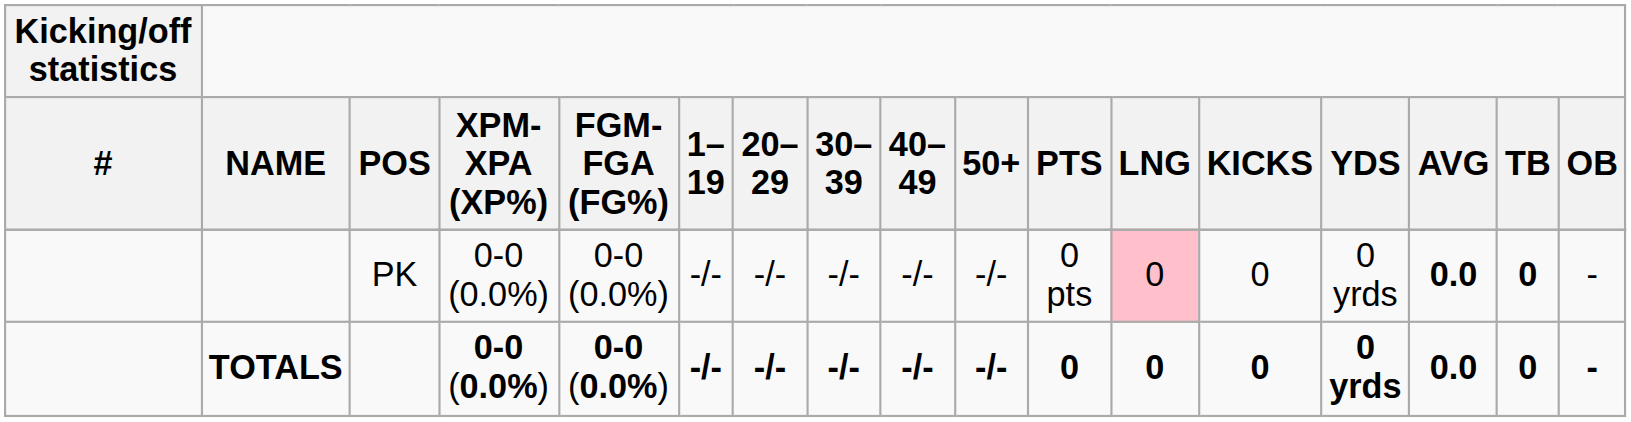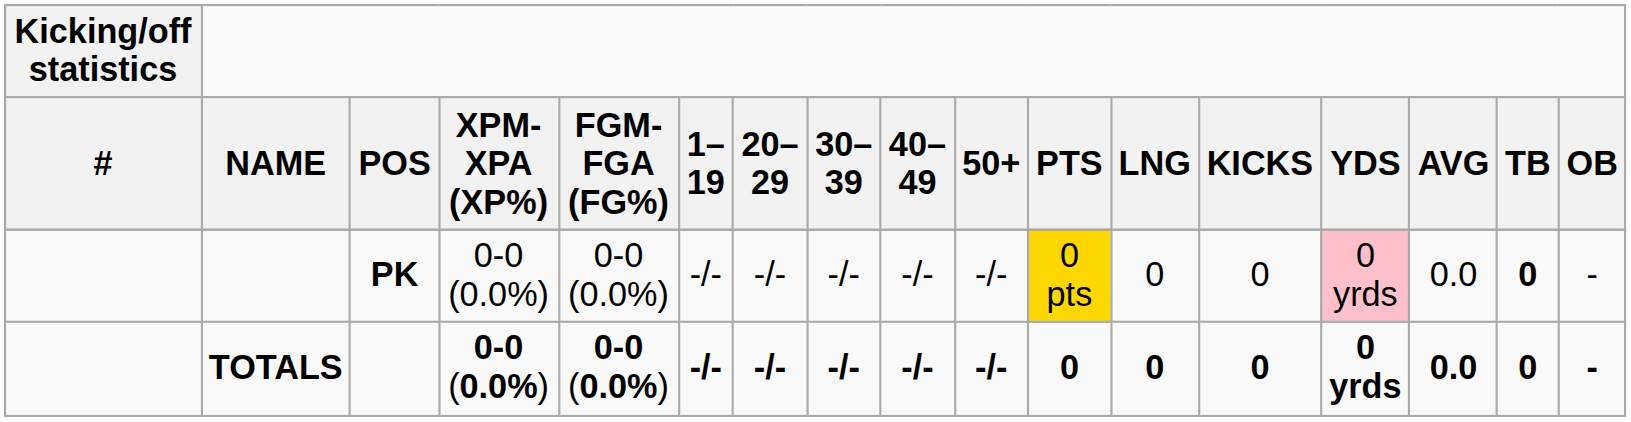(395, 275) normal -> (395, 275) bold
(1069, 275) no background -> (1069, 275) gold background
(1155, 275) pink background -> (1155, 275) no background
(1365, 275) no background -> (1365, 275) pink background
(1453, 275) bold -> (1453, 275) normal
